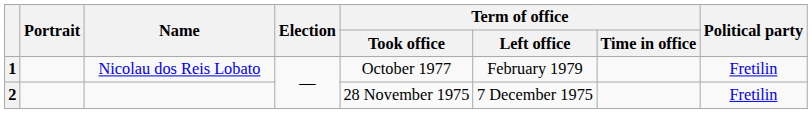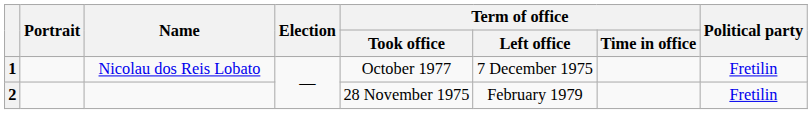(535, 69) February 1979 -> (535, 69) 7 December 1975
(535, 95) 7 December 1975 -> (535, 95) February 1979
